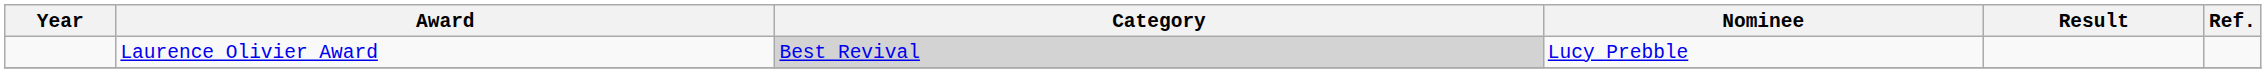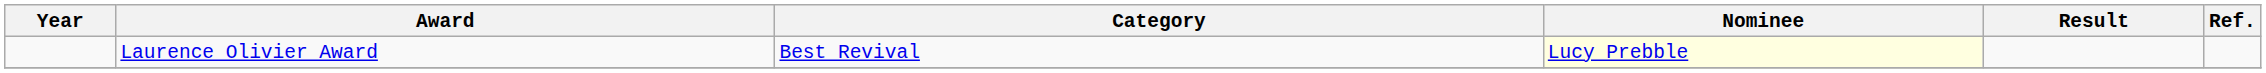(850, 52) lightgrey background -> (850, 52) no background
(1618, 52) no background -> (1618, 52) lightyellow background
